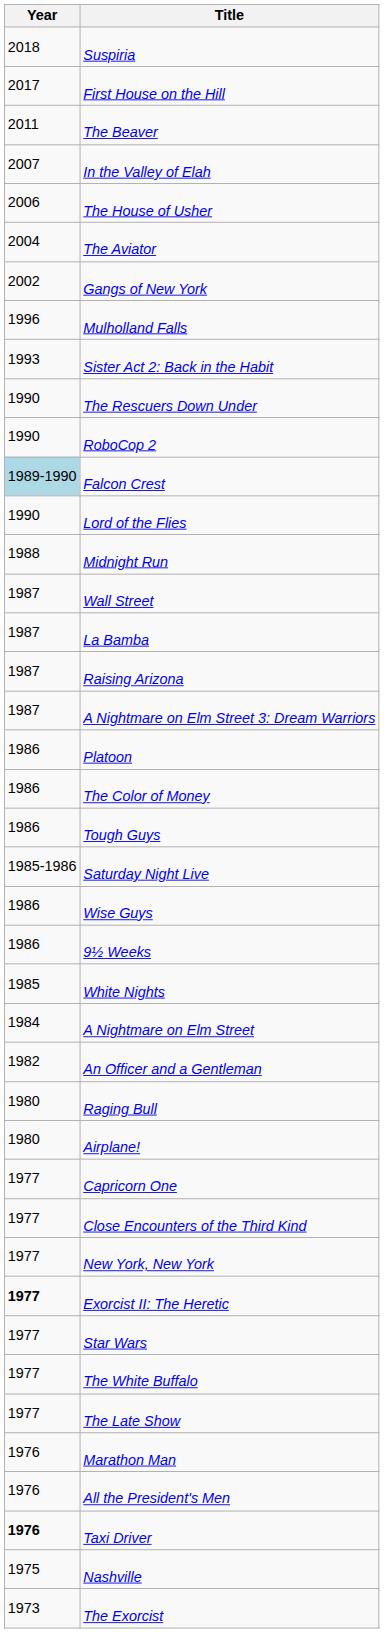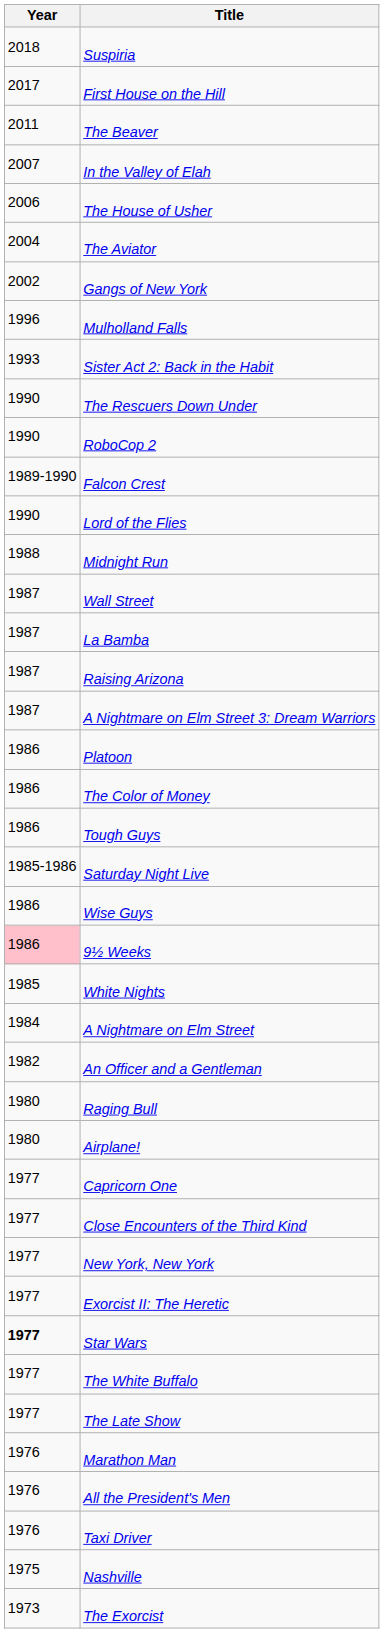(42, 476) lightblue background -> (42, 476) no background
(24, 944) no background -> (24, 944) pink background
(24, 1296) bold -> (24, 1296) normal
(24, 1335) normal -> (24, 1335) bold
(24, 1530) bold -> (24, 1530) normal
